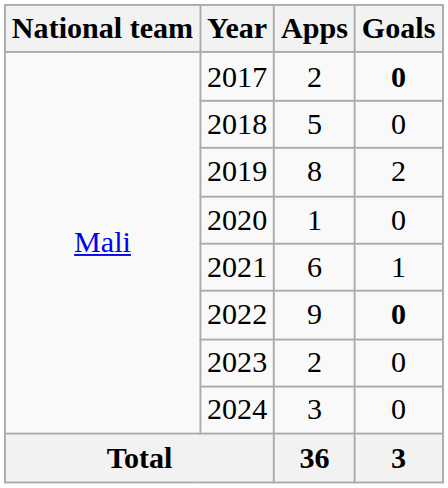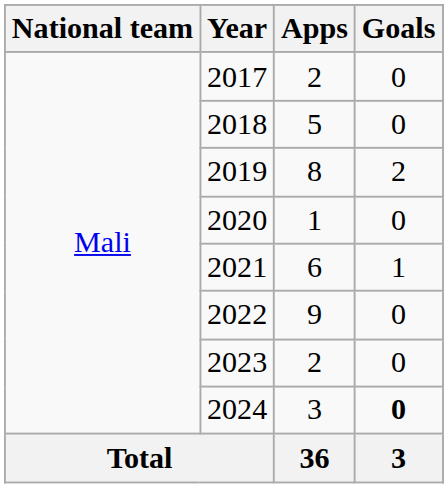(399, 76) bold -> (399, 76) normal
(399, 314) bold -> (399, 314) normal
(399, 409) normal -> (399, 409) bold
